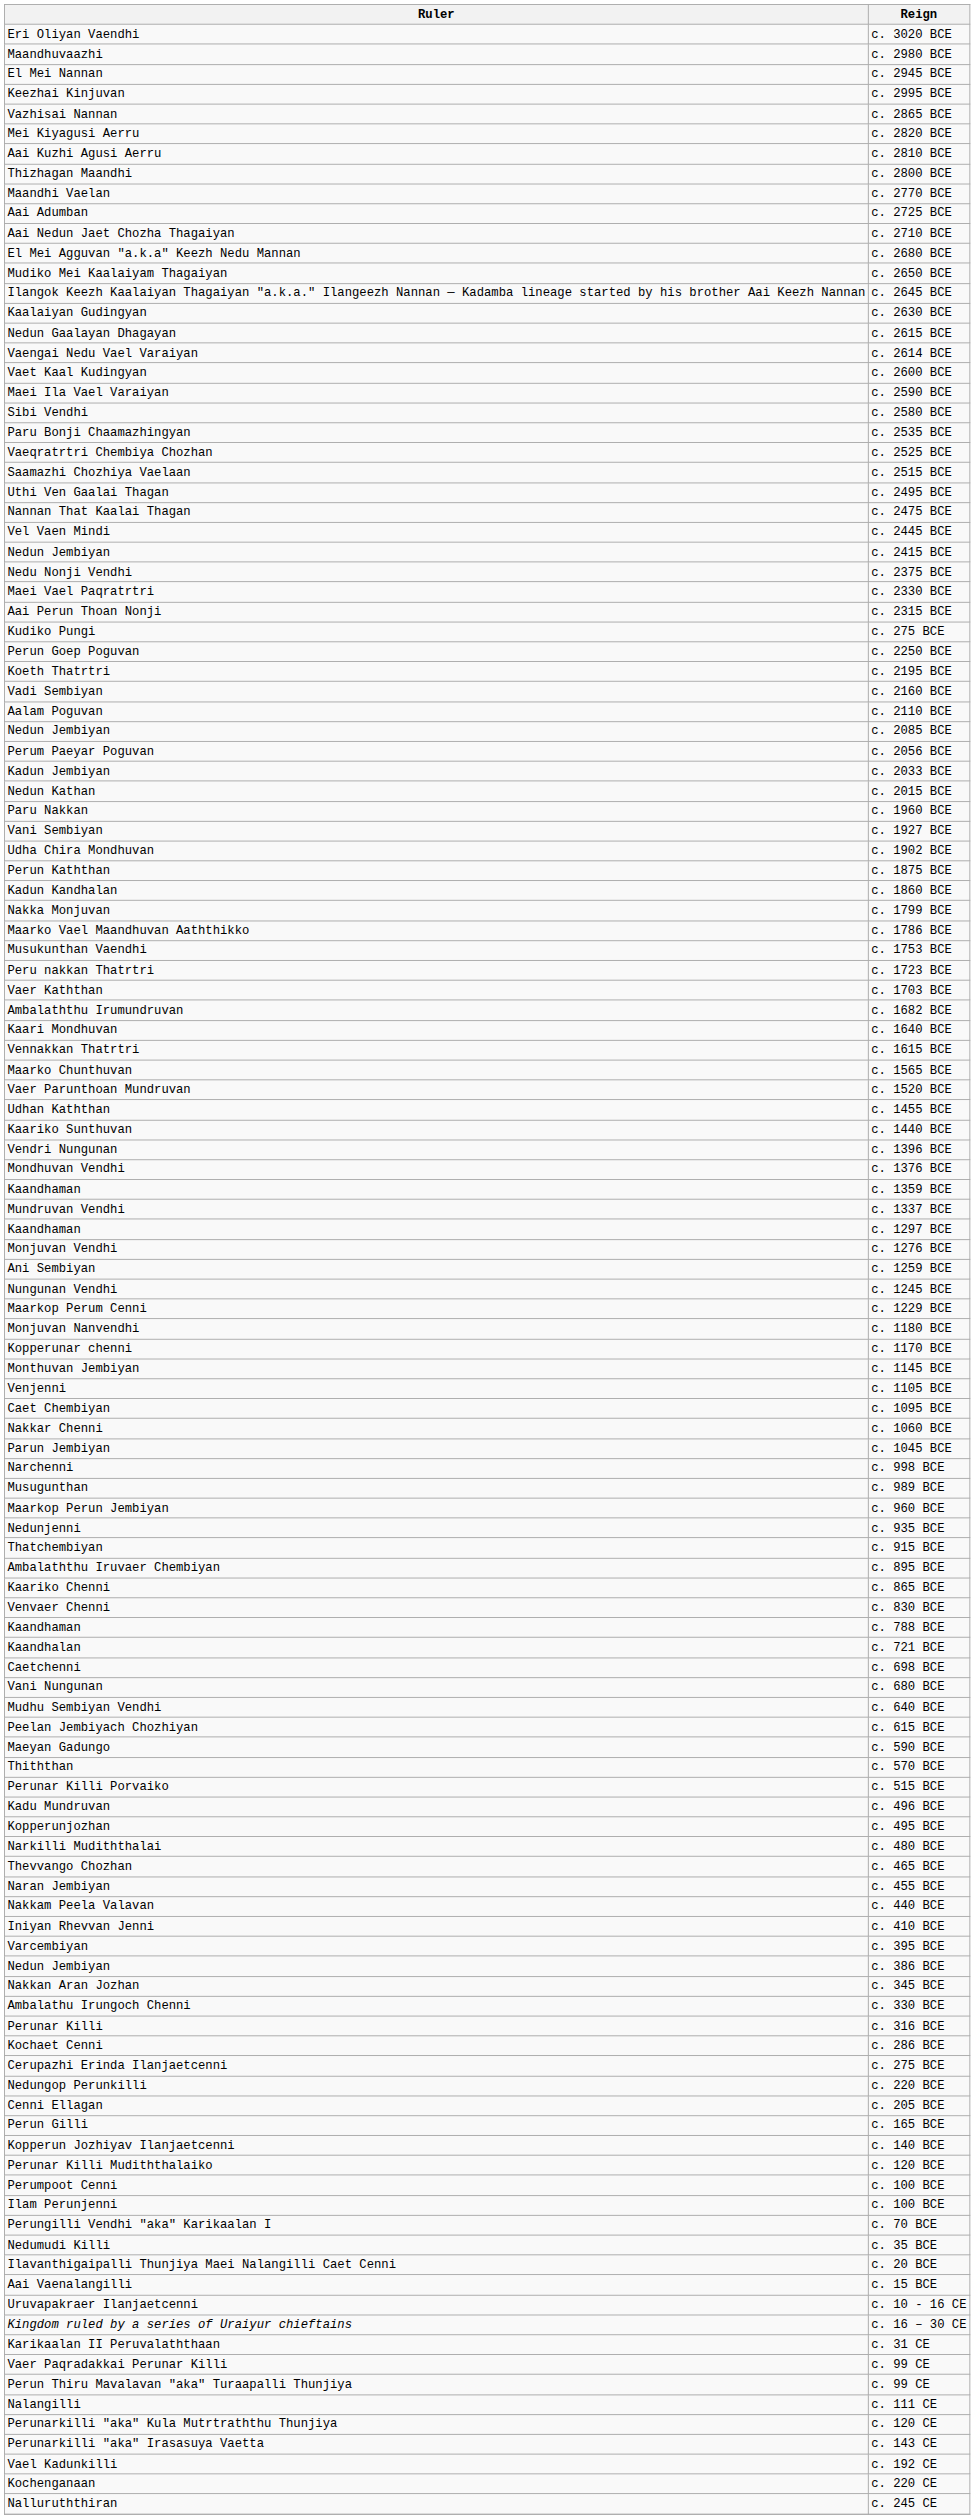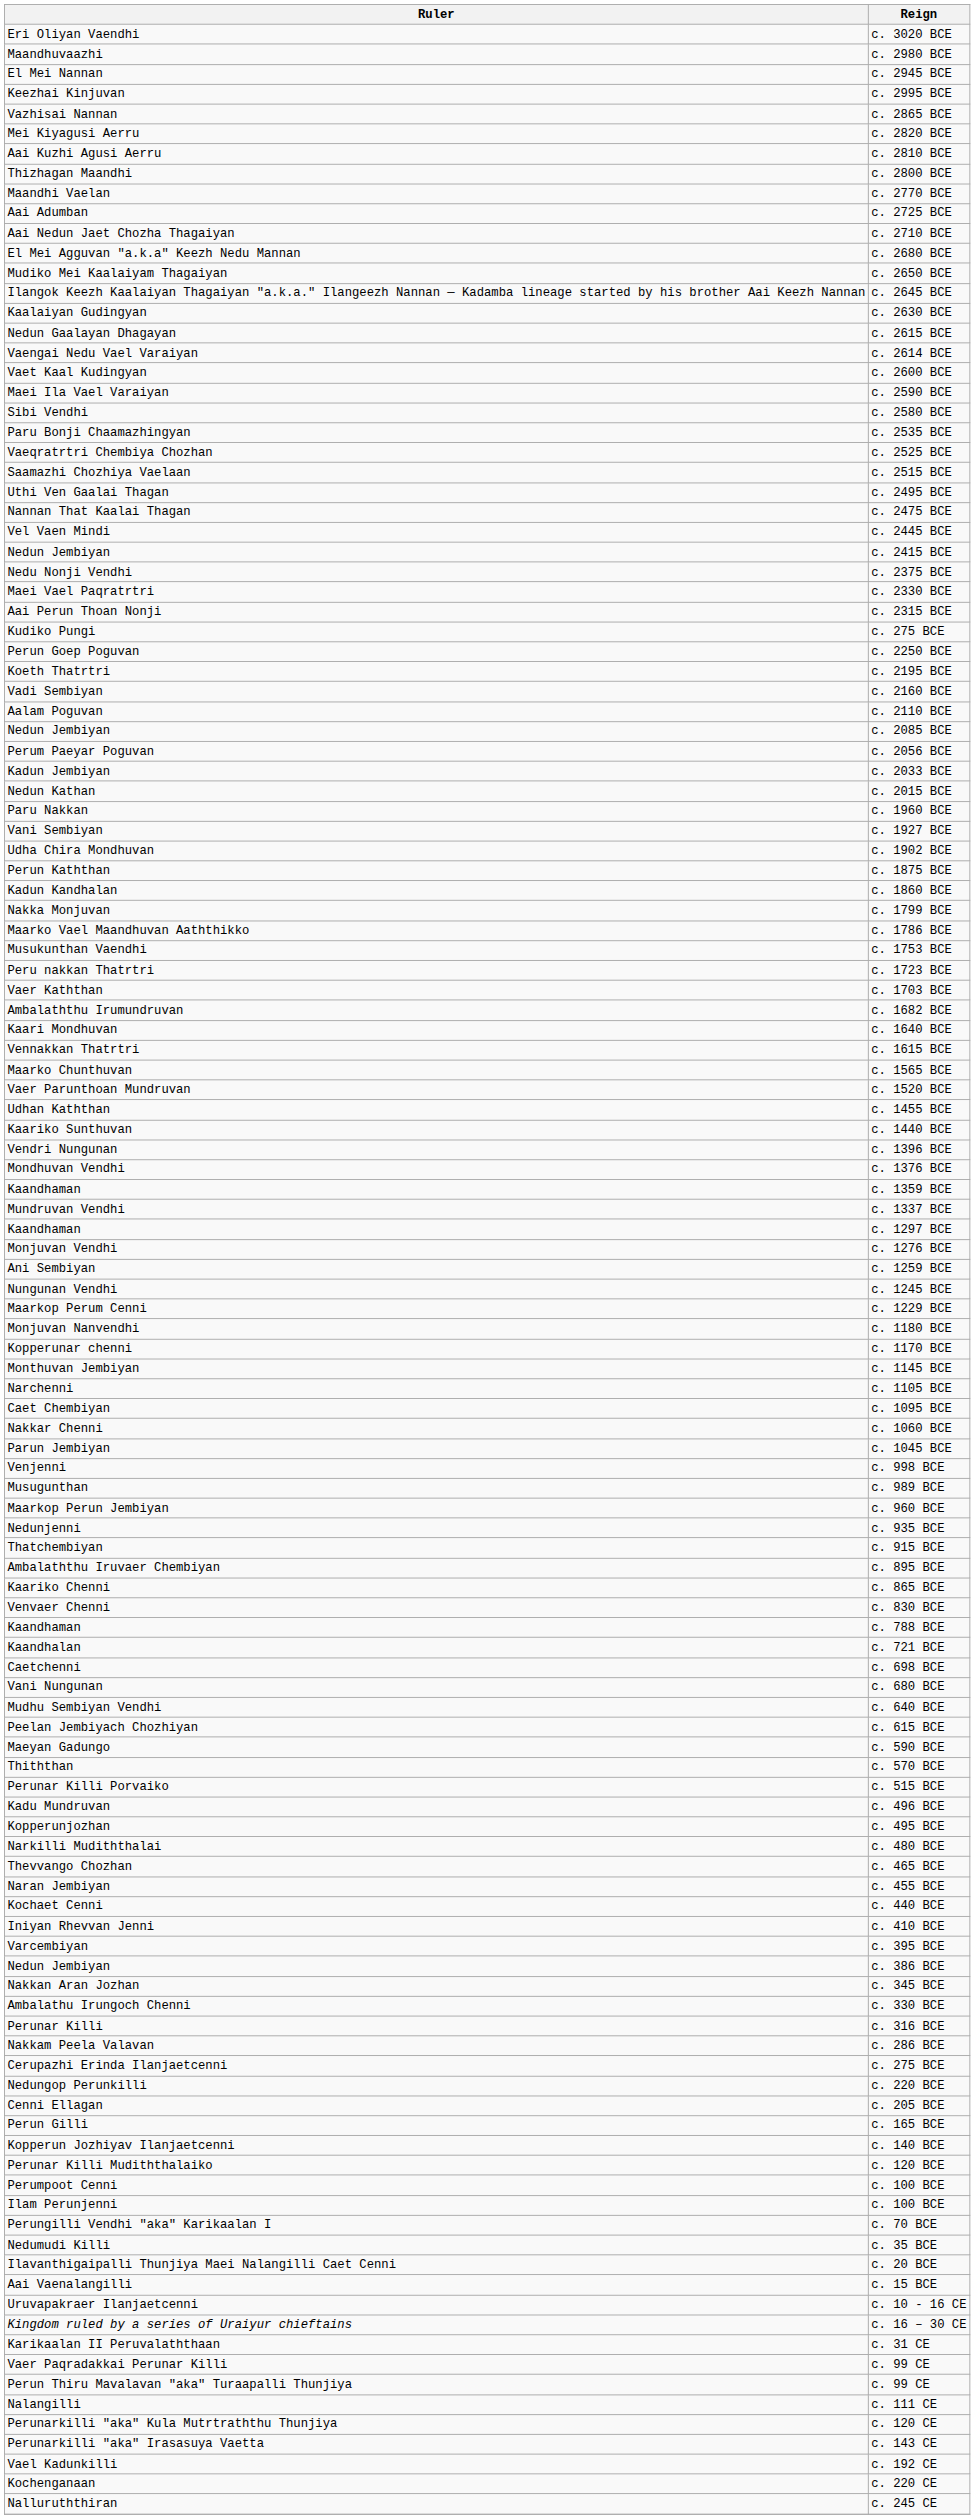(37, 1389) Venjenni -> (40, 1389) Narchenni
(40, 1468) Narchenni -> (37, 1468) Venjenni
(81, 1906) Nakkam Peela Valavan -> (55, 1906) Kochaet Cenni
(55, 2046) Kochaet Cenni -> (81, 2046) Nakkam Peela Valavan
